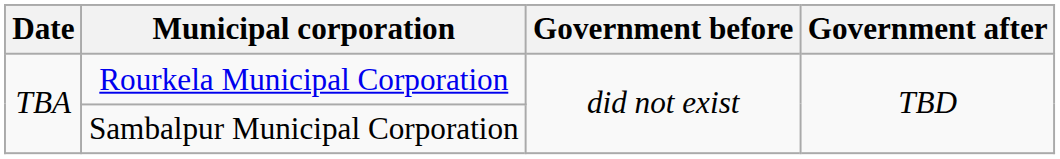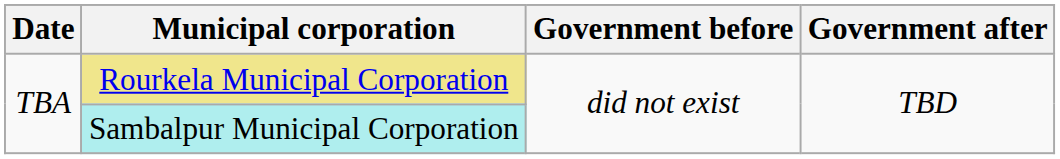(304, 78) no background -> (304, 78) khaki background
(304, 128) no background -> (304, 128) paleturquoise background
